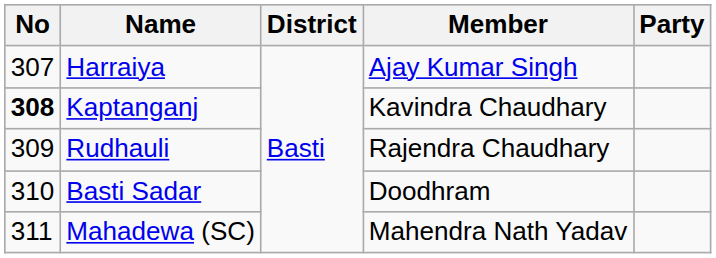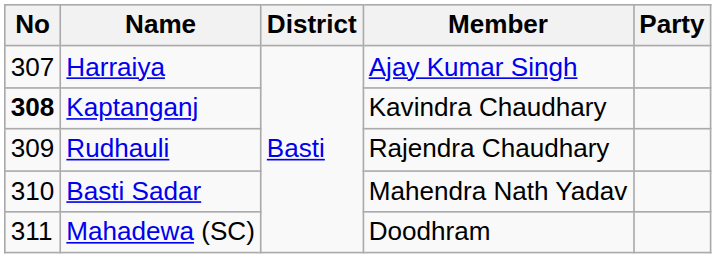(430, 190) Doodhram -> (498, 190) Mahendra Nath Yadav
(498, 231) Mahendra Nath Yadav -> (430, 231) Doodhram
